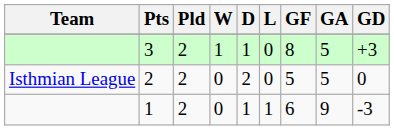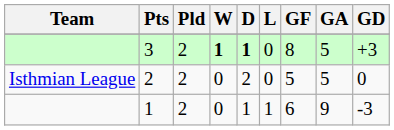(219, 49) normal -> (219, 49) bold
(246, 49) normal -> (246, 49) bold
